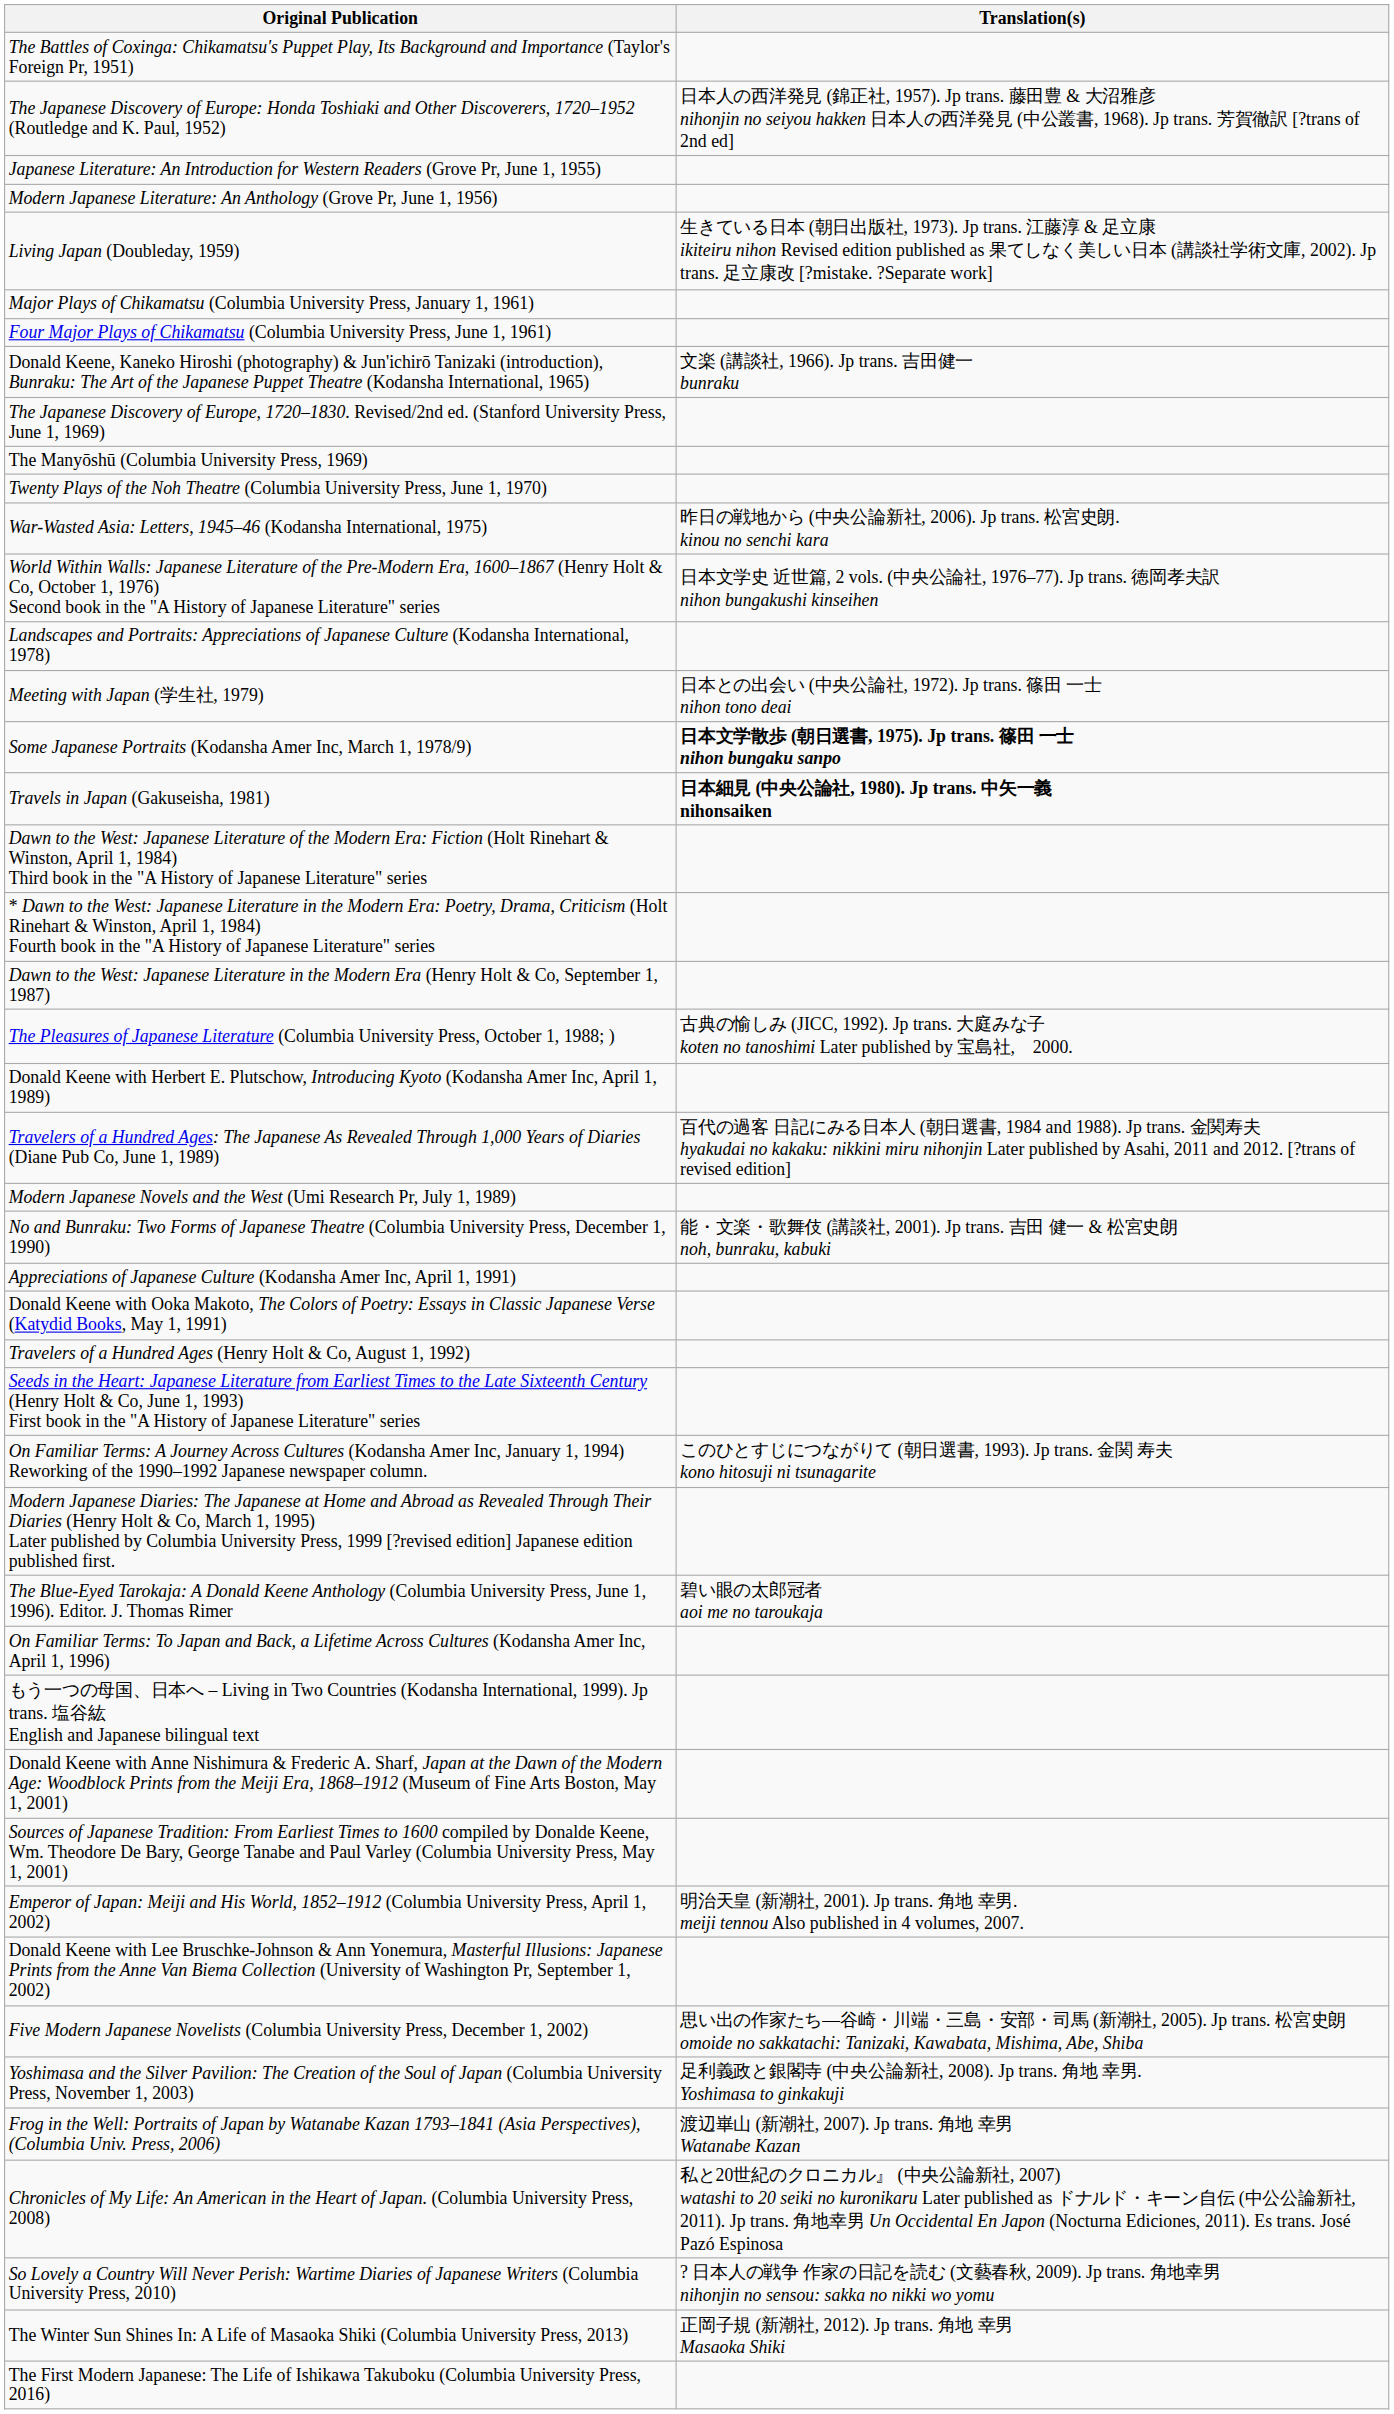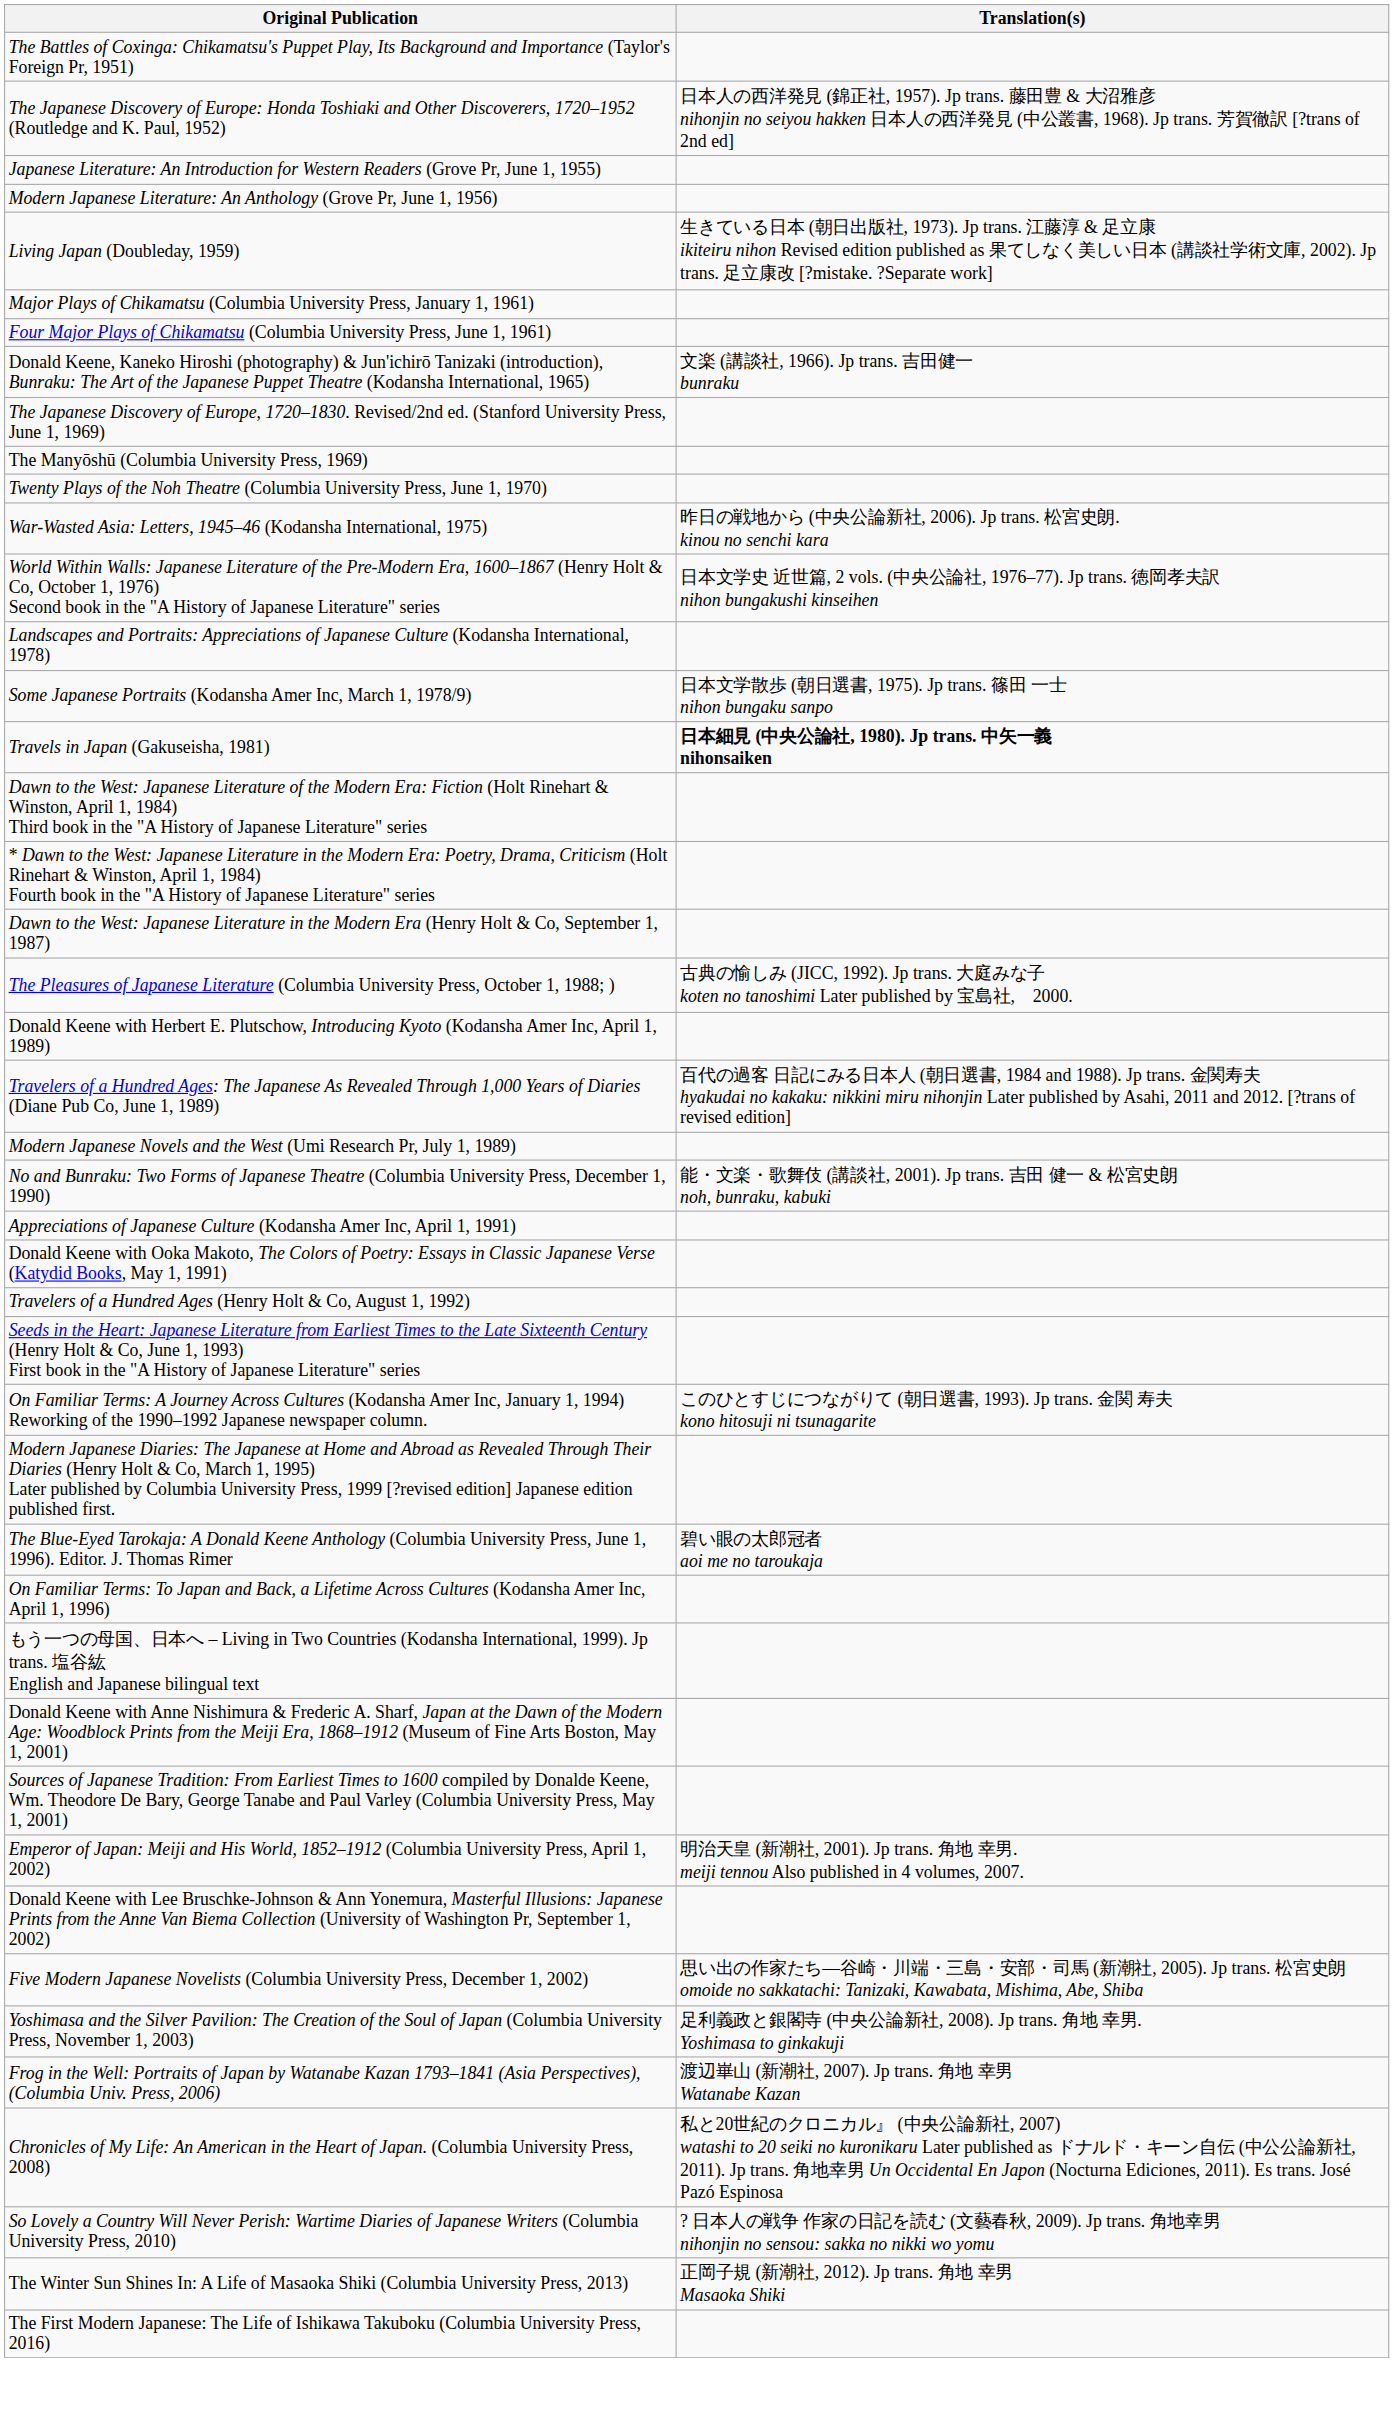- row: (136, 695)
(877, 747) bold -> (873, 696) normal
